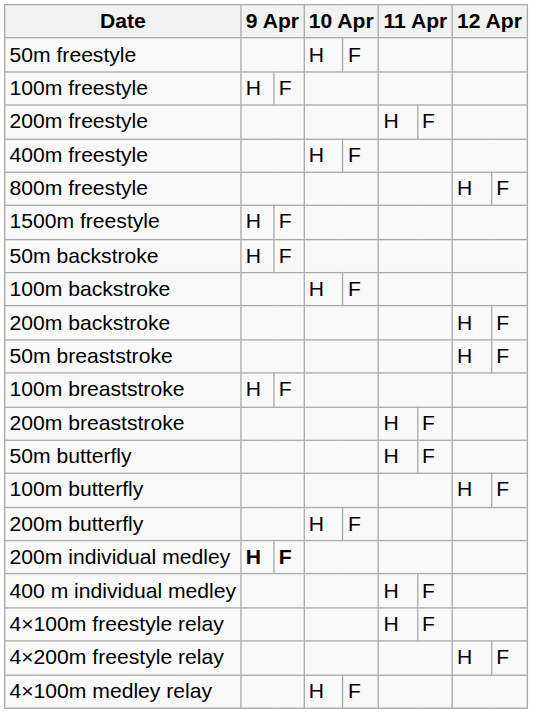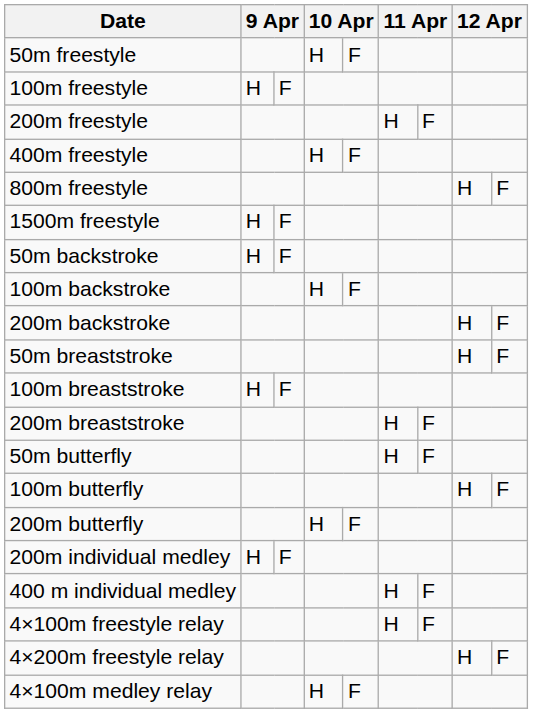(253, 557) bold -> (253, 557) normal
(285, 557) bold -> (285, 557) normal
